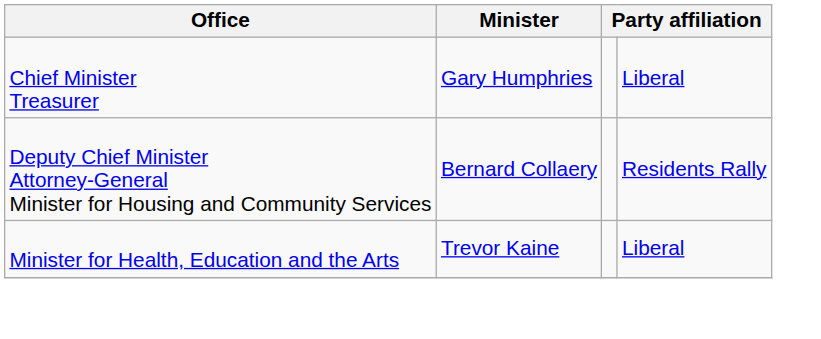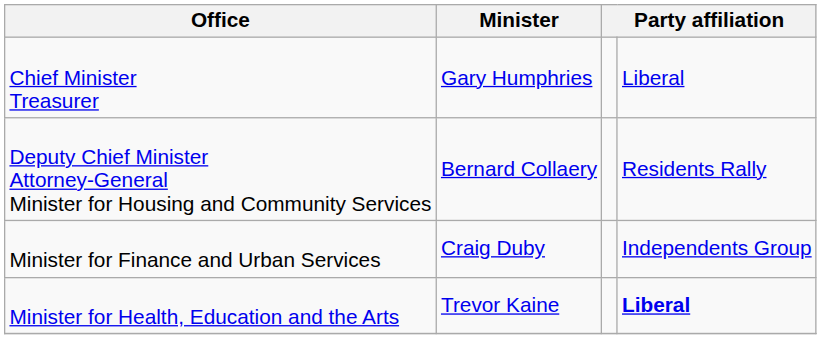+ row: (195, 260)
(653, 248) normal -> (656, 305) bold
